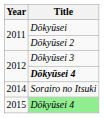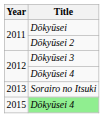(53, 74) bold -> (52, 74) normal
(16, 89) 2014 -> (16, 89) 2013
